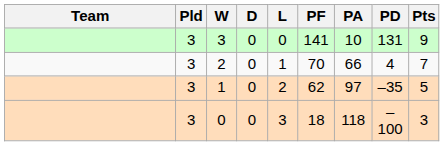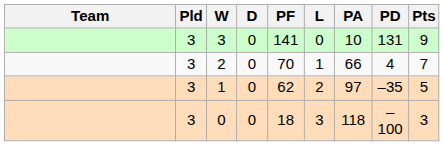columns swapped: (282, 16) <-> (316, 16)
